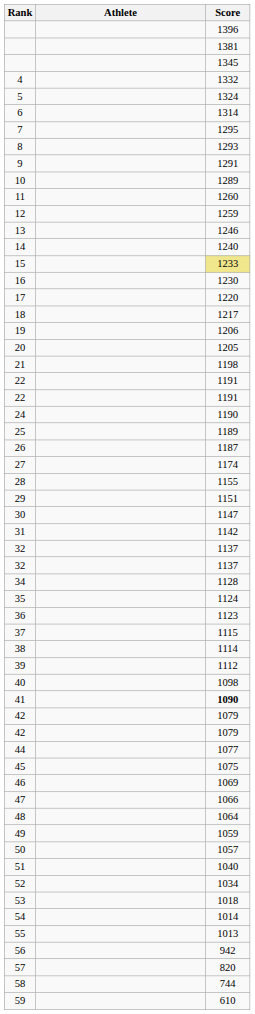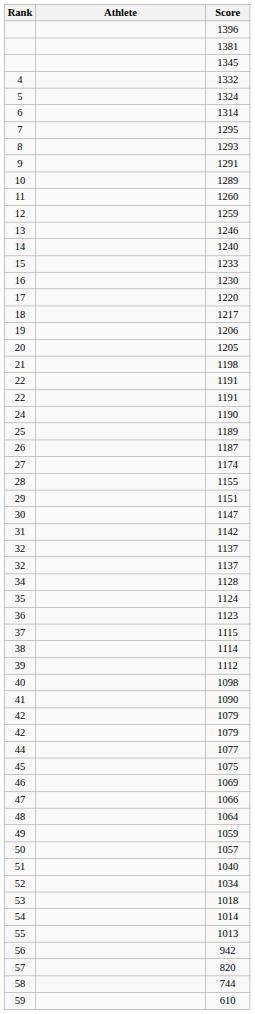(228, 264) khaki background -> (228, 264) no background
(228, 699) bold -> (228, 699) normal
